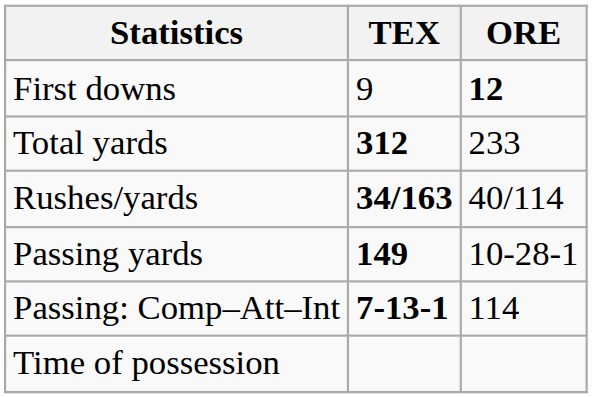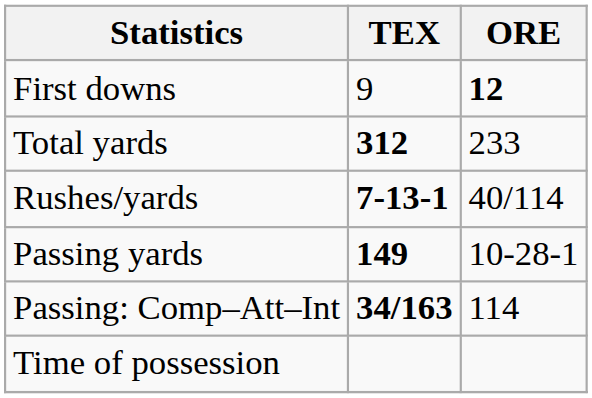(404, 197) 34/163 -> (402, 197) 7-13-1
(402, 308) 7-13-1 -> (404, 308) 34/163
